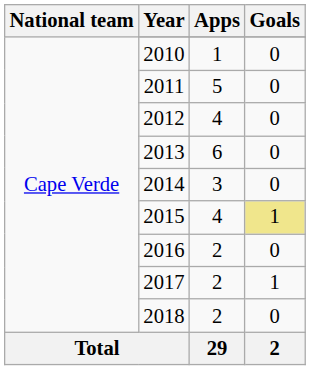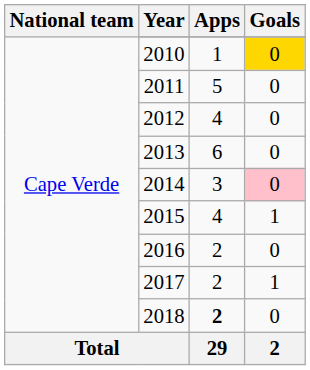(275, 53) no background -> (275, 53) gold background
(275, 184) no background -> (275, 184) pink background
(275, 217) khaki background -> (275, 217) no background
(217, 315) normal -> (217, 315) bold
